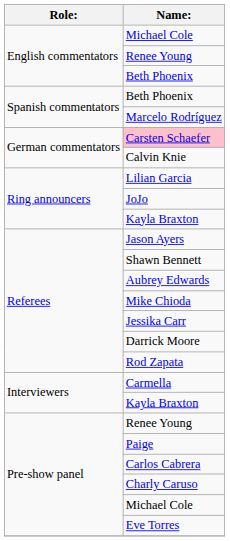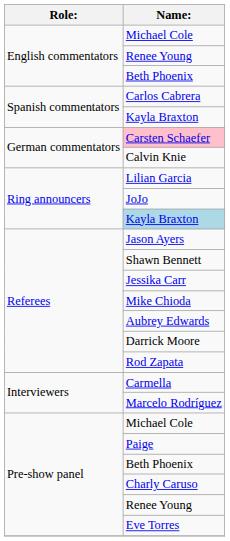(159, 96) Beth Phoenix -> (163, 96) Carlos Cabrera
(174, 117) Marcelo Rodríguez -> (162, 117) Kayla Braxton
(162, 219) no background -> (162, 219) lightblue background
(168, 280) Aubrey Edwards -> (156, 280) Jessika Carr
(156, 321) Jessika Carr -> (168, 321) Aubrey Edwards
(162, 402) Kayla Braxton -> (174, 402) Marcelo Rodríguez
(159, 423) Renee Young -> (159, 423) Michael Cole
(163, 464) Carlos Cabrera -> (159, 464) Beth Phoenix
(159, 505) Michael Cole -> (159, 505) Renee Young
